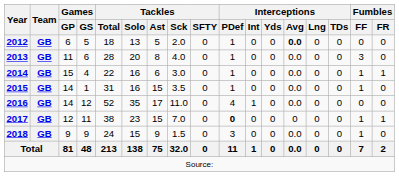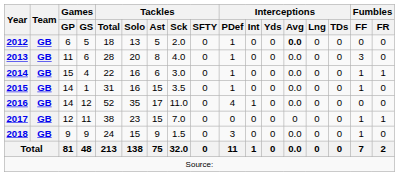(232, 118) bold -> (232, 118) normal
